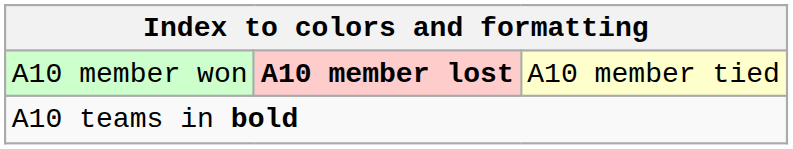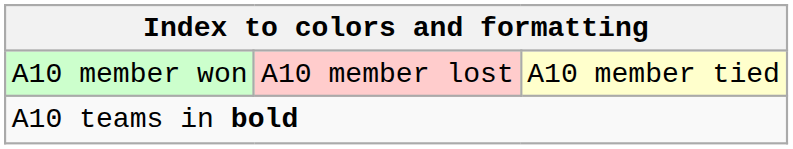(387, 74) bold -> (387, 74) normal
